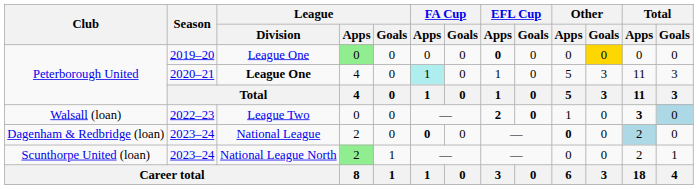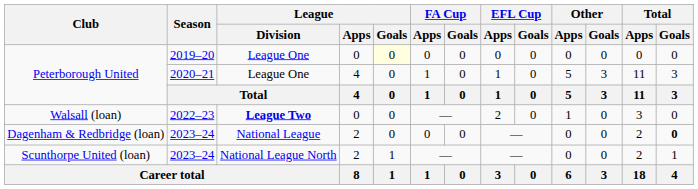(357, 54) lightgreen background -> (357, 54) no background
(392, 54) no background -> (392, 54) lightyellow background
(498, 54) bold -> (498, 54) normal
(604, 54) gold background -> (604, 54) no background
(278, 74) bold -> (278, 74) normal
(427, 74) paleturquoise background -> (427, 74) no background
(278, 114) normal -> (278, 114) bold
(498, 114) bold -> (498, 114) normal
(533, 114) bold -> (533, 114) normal
(639, 114) bold -> (639, 114) normal
(675, 114) lightblue background -> (675, 114) no background
(427, 134) bold -> (427, 134) normal
(569, 134) bold -> (569, 134) normal
(639, 134) lightblue background -> (639, 134) no background
(675, 134) normal -> (675, 134) bold
(357, 154) lightgreen background -> (357, 154) no background
